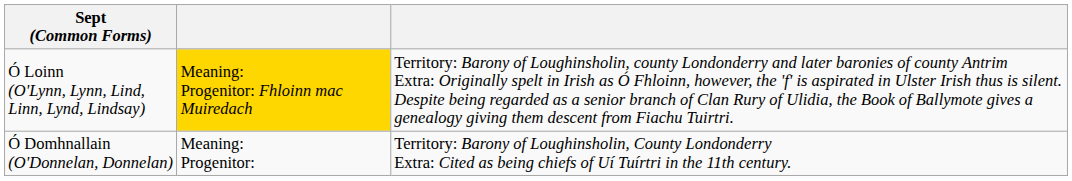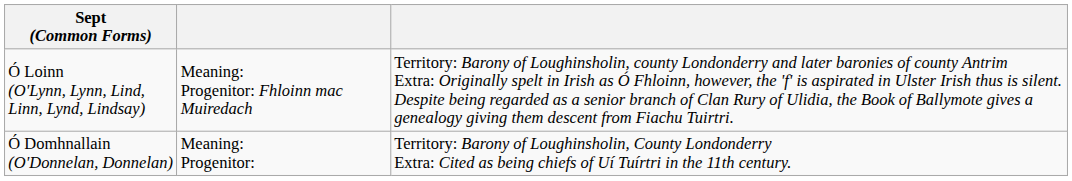(262, 90) gold background -> (262, 90) no background
